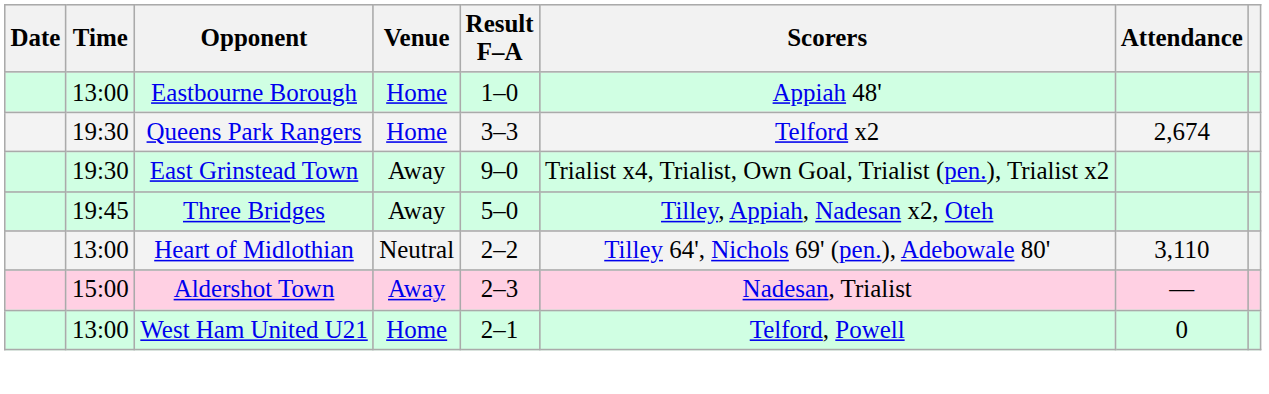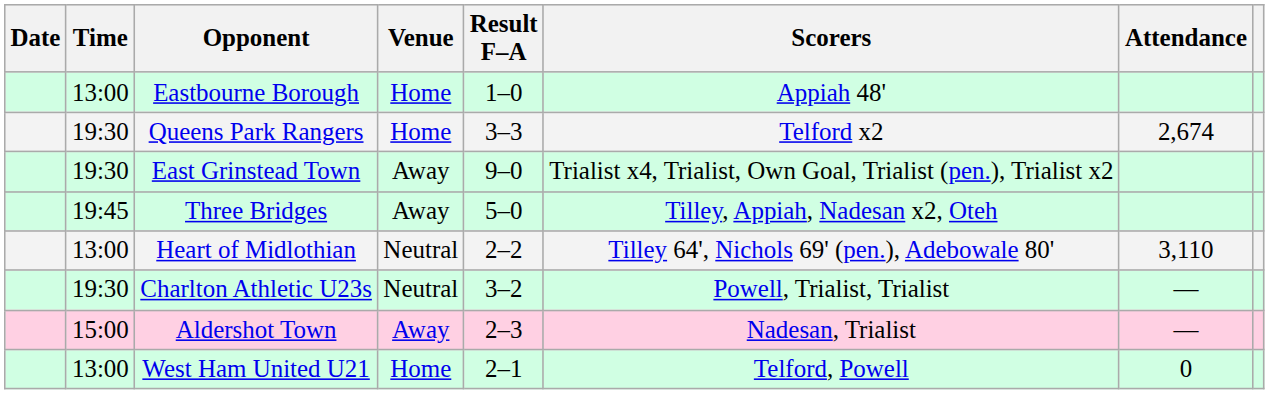+ row: (256, 289)
